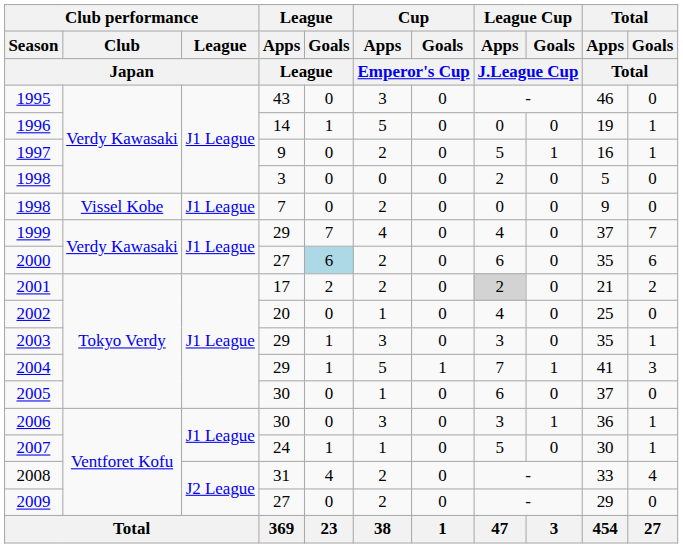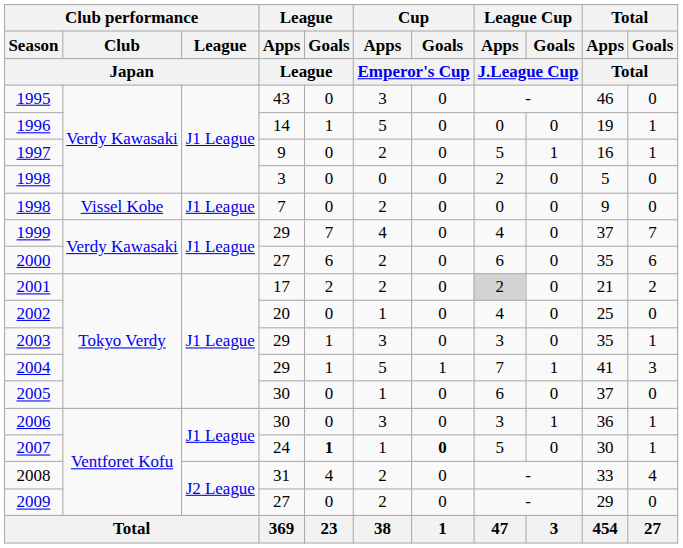(329, 260) lightblue background -> (329, 260) no background
(329, 448) normal -> (329, 448) bold
(442, 448) normal -> (442, 448) bold
